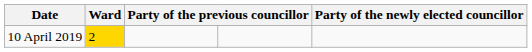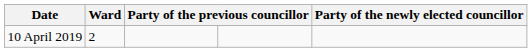(92, 36) gold background -> (92, 36) no background
